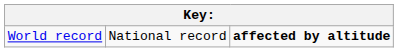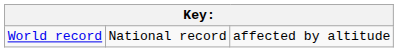(312, 37) bold -> (312, 37) normal
